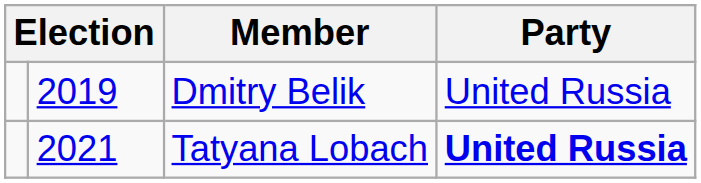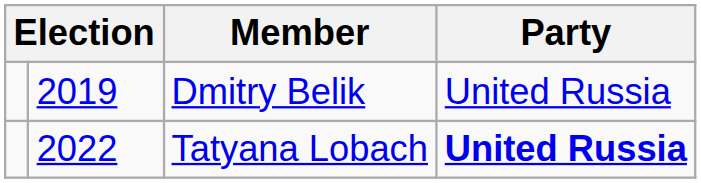(77, 148) 2021 -> (77, 148) 2022
